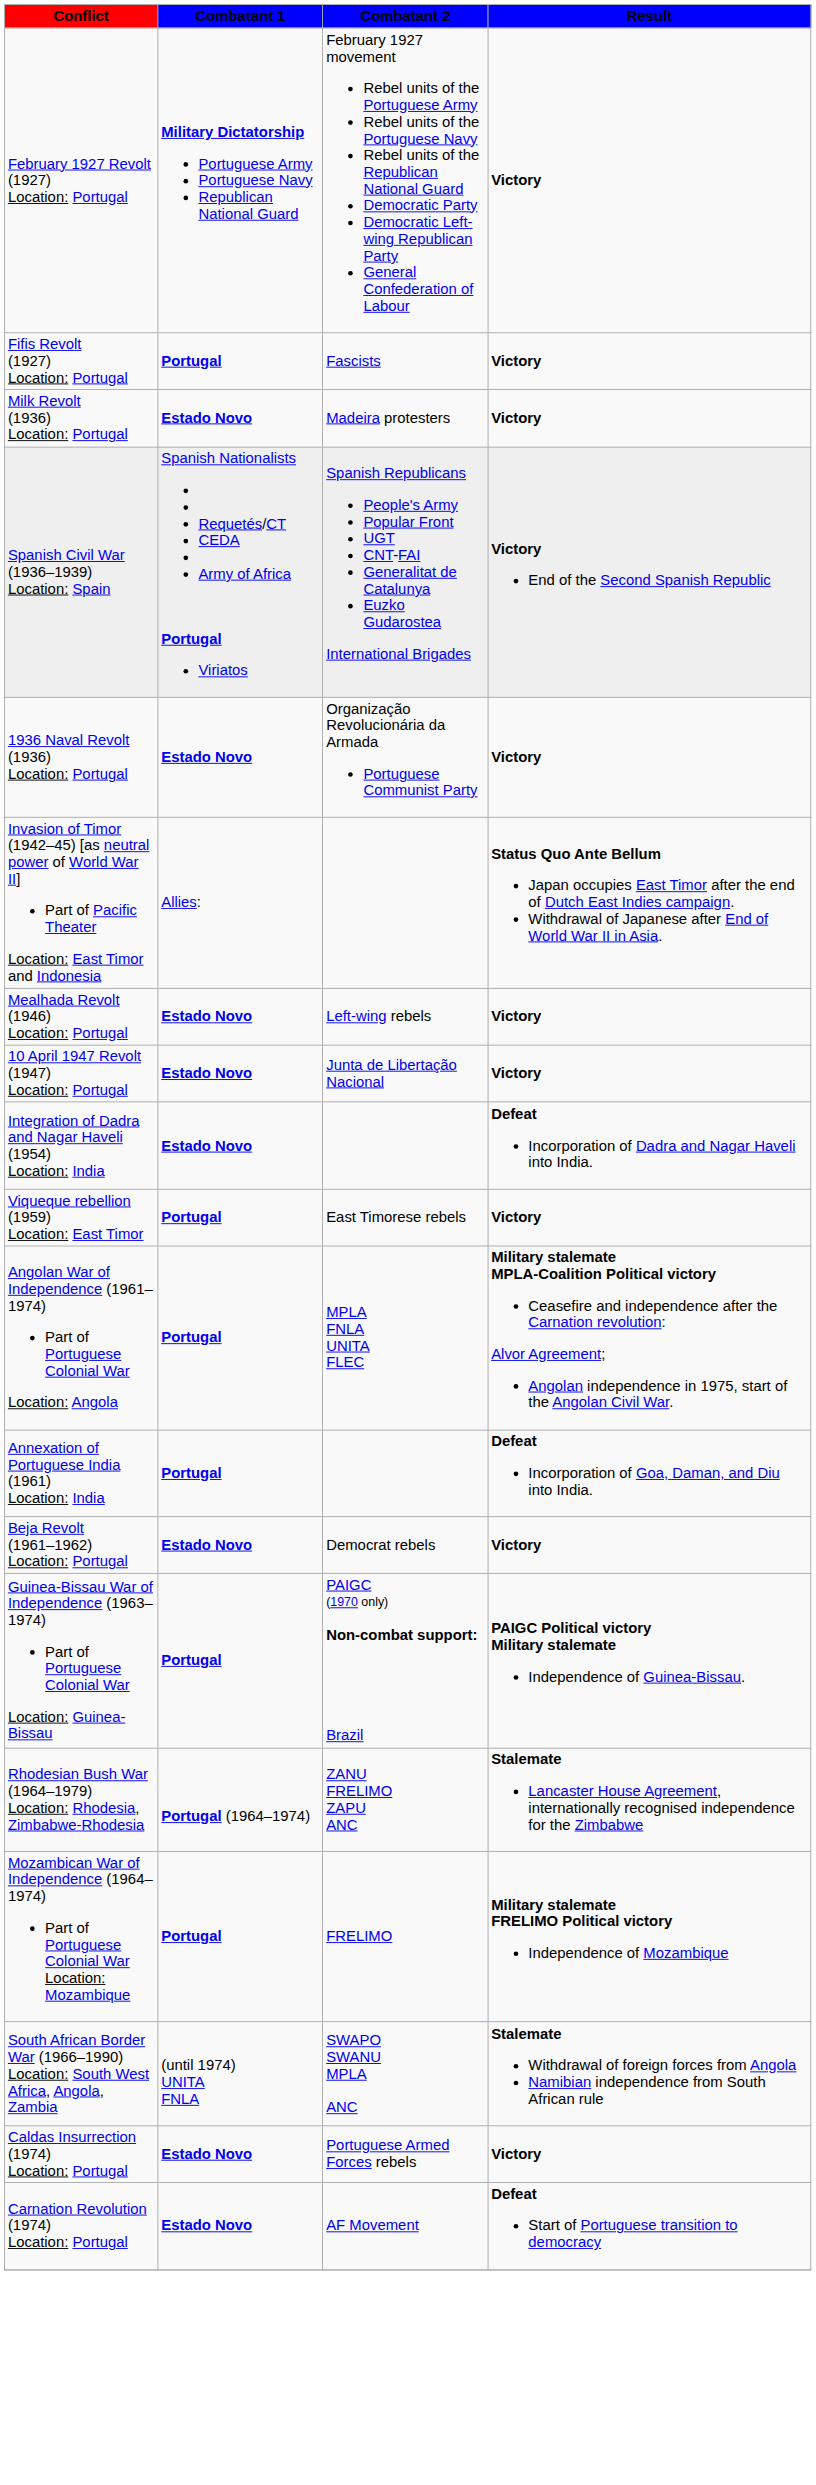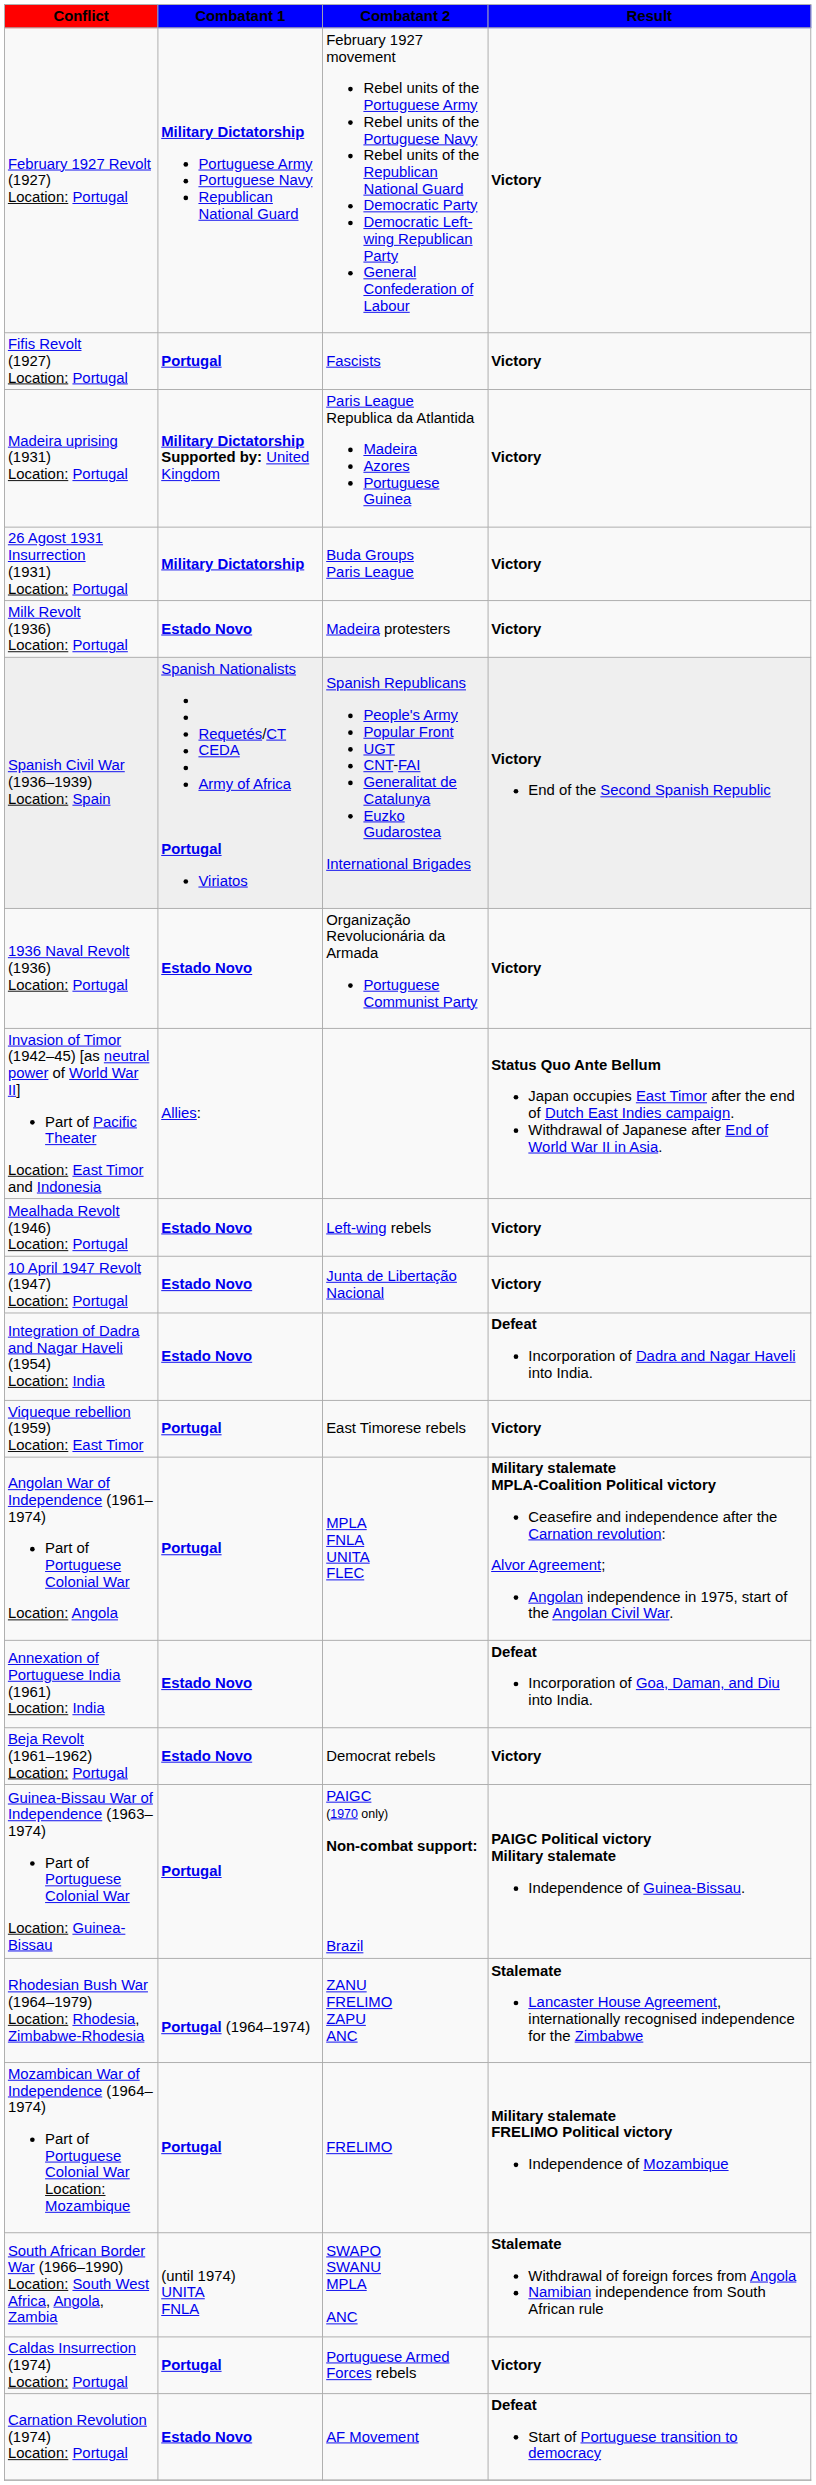+ row: (68, 458)
+ row: (68, 563)
(191, 1473) Portugal -> (207, 1684) Estado Novo
(207, 2154) Estado Novo -> (191, 2365) Portugal
